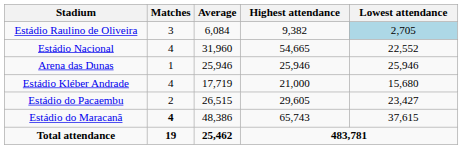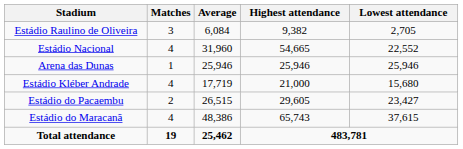(403, 30) lightblue background -> (403, 30) no background
(171, 118) bold -> (171, 118) normal
